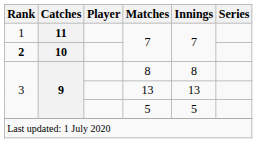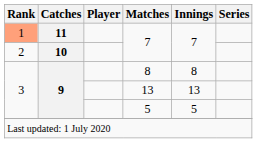(21, 33) no background -> (21, 33) lightsalmon background
(21, 52) bold -> (21, 52) normal
